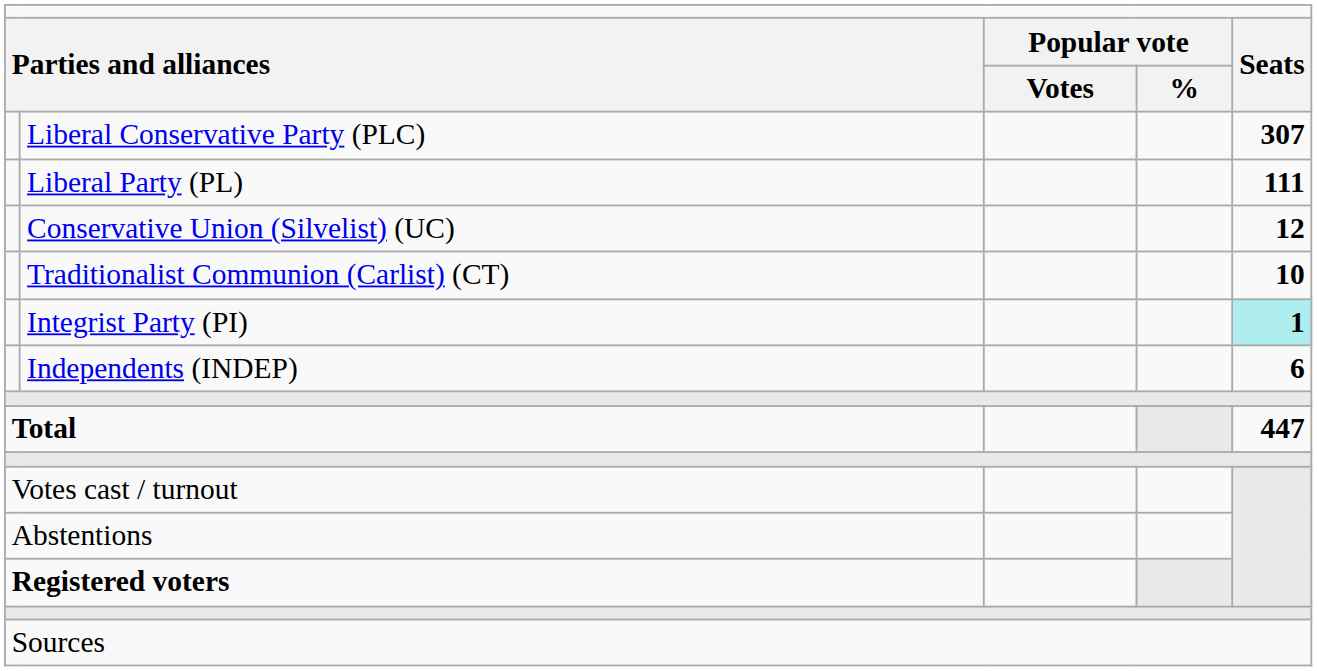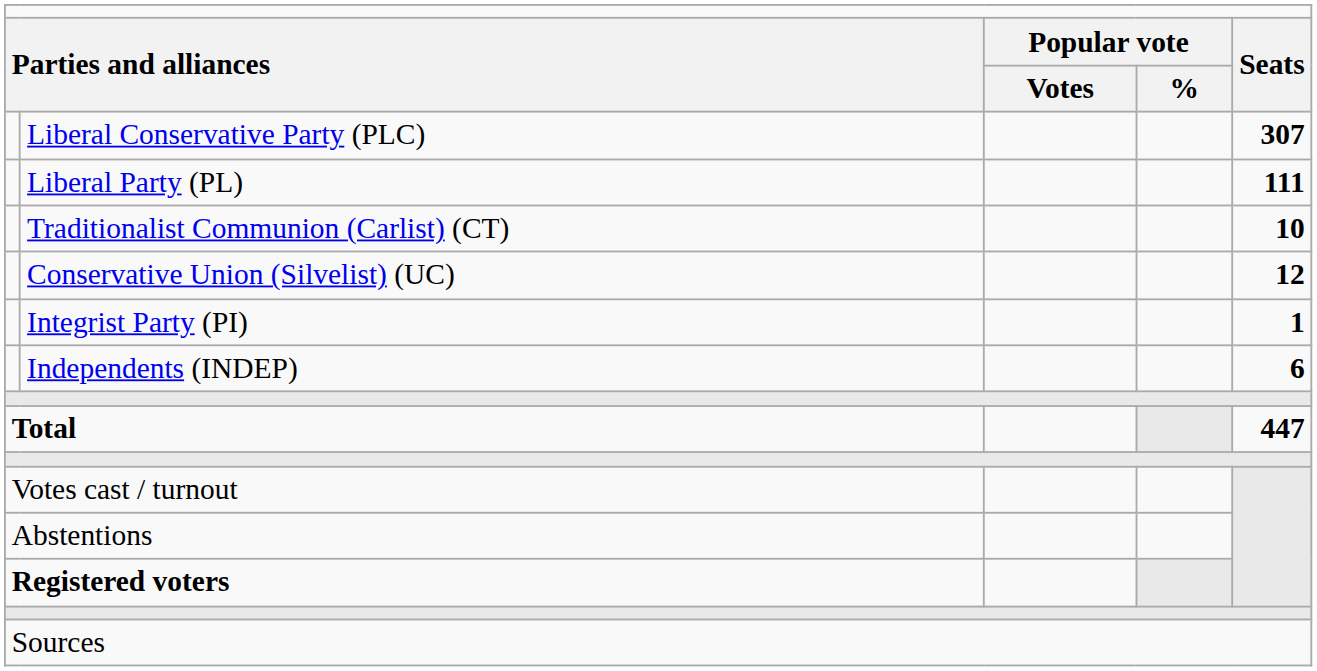rows swapped: (13, 229) <-> (13, 275)
(1297, 321) paleturquoise background -> (1297, 321) no background
